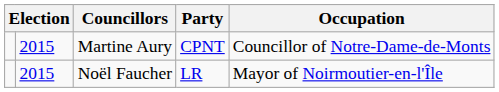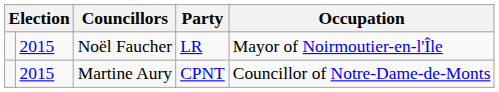rows swapped: (125, 45) <-> (125, 73)
